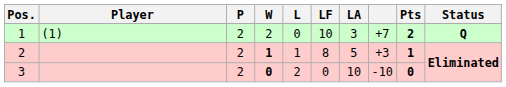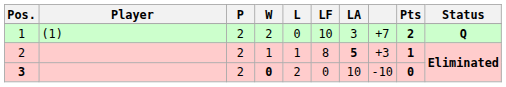(269, 53) bold -> (269, 53) normal
(354, 53) normal -> (354, 53) bold
(22, 72) normal -> (22, 72) bold
